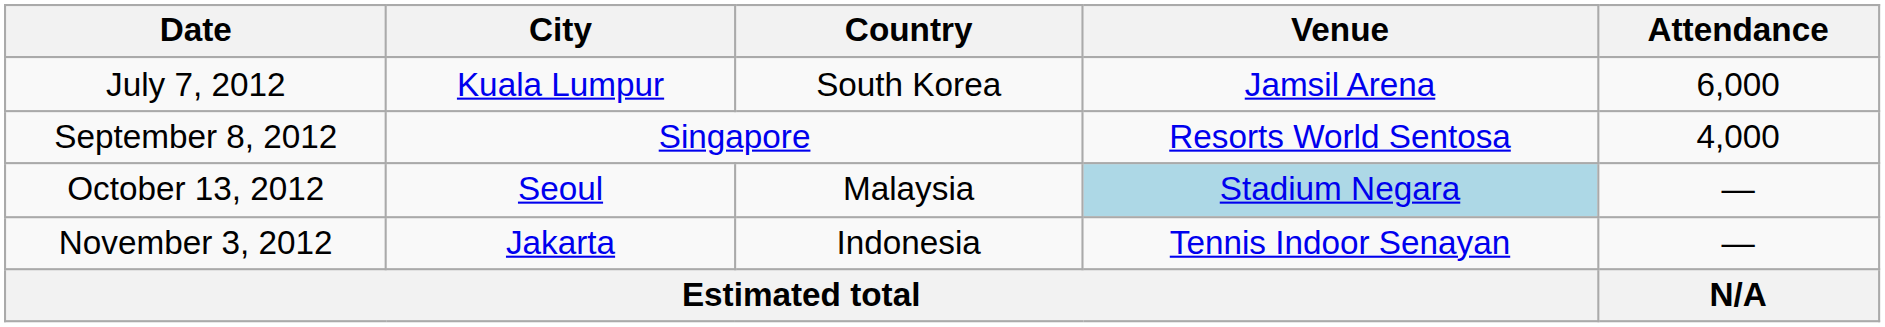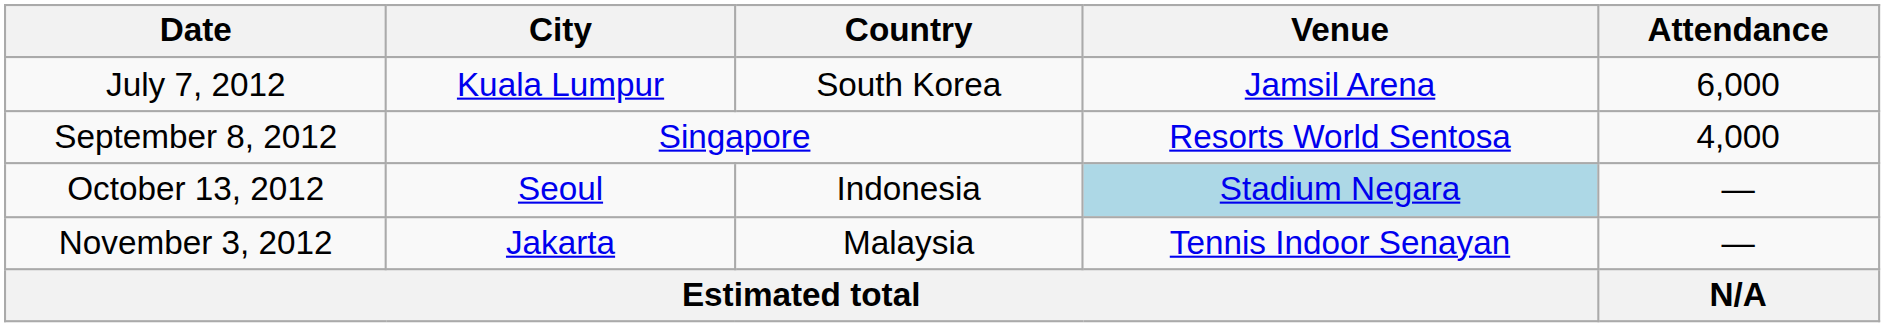(909, 189) Malaysia -> (909, 189) Indonesia
(909, 242) Indonesia -> (909, 242) Malaysia
